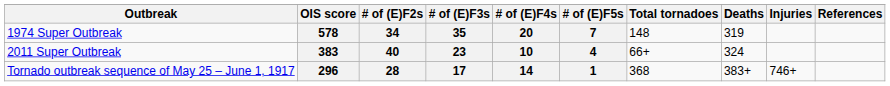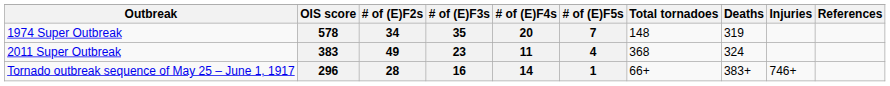(392, 52) 40 -> (392, 52) 49
(526, 52) 10 -> (526, 52) 11
(639, 52) 66+ -> (639, 52) 368
(459, 71) 17 -> (459, 71) 16
(639, 71) 368 -> (639, 71) 66+
